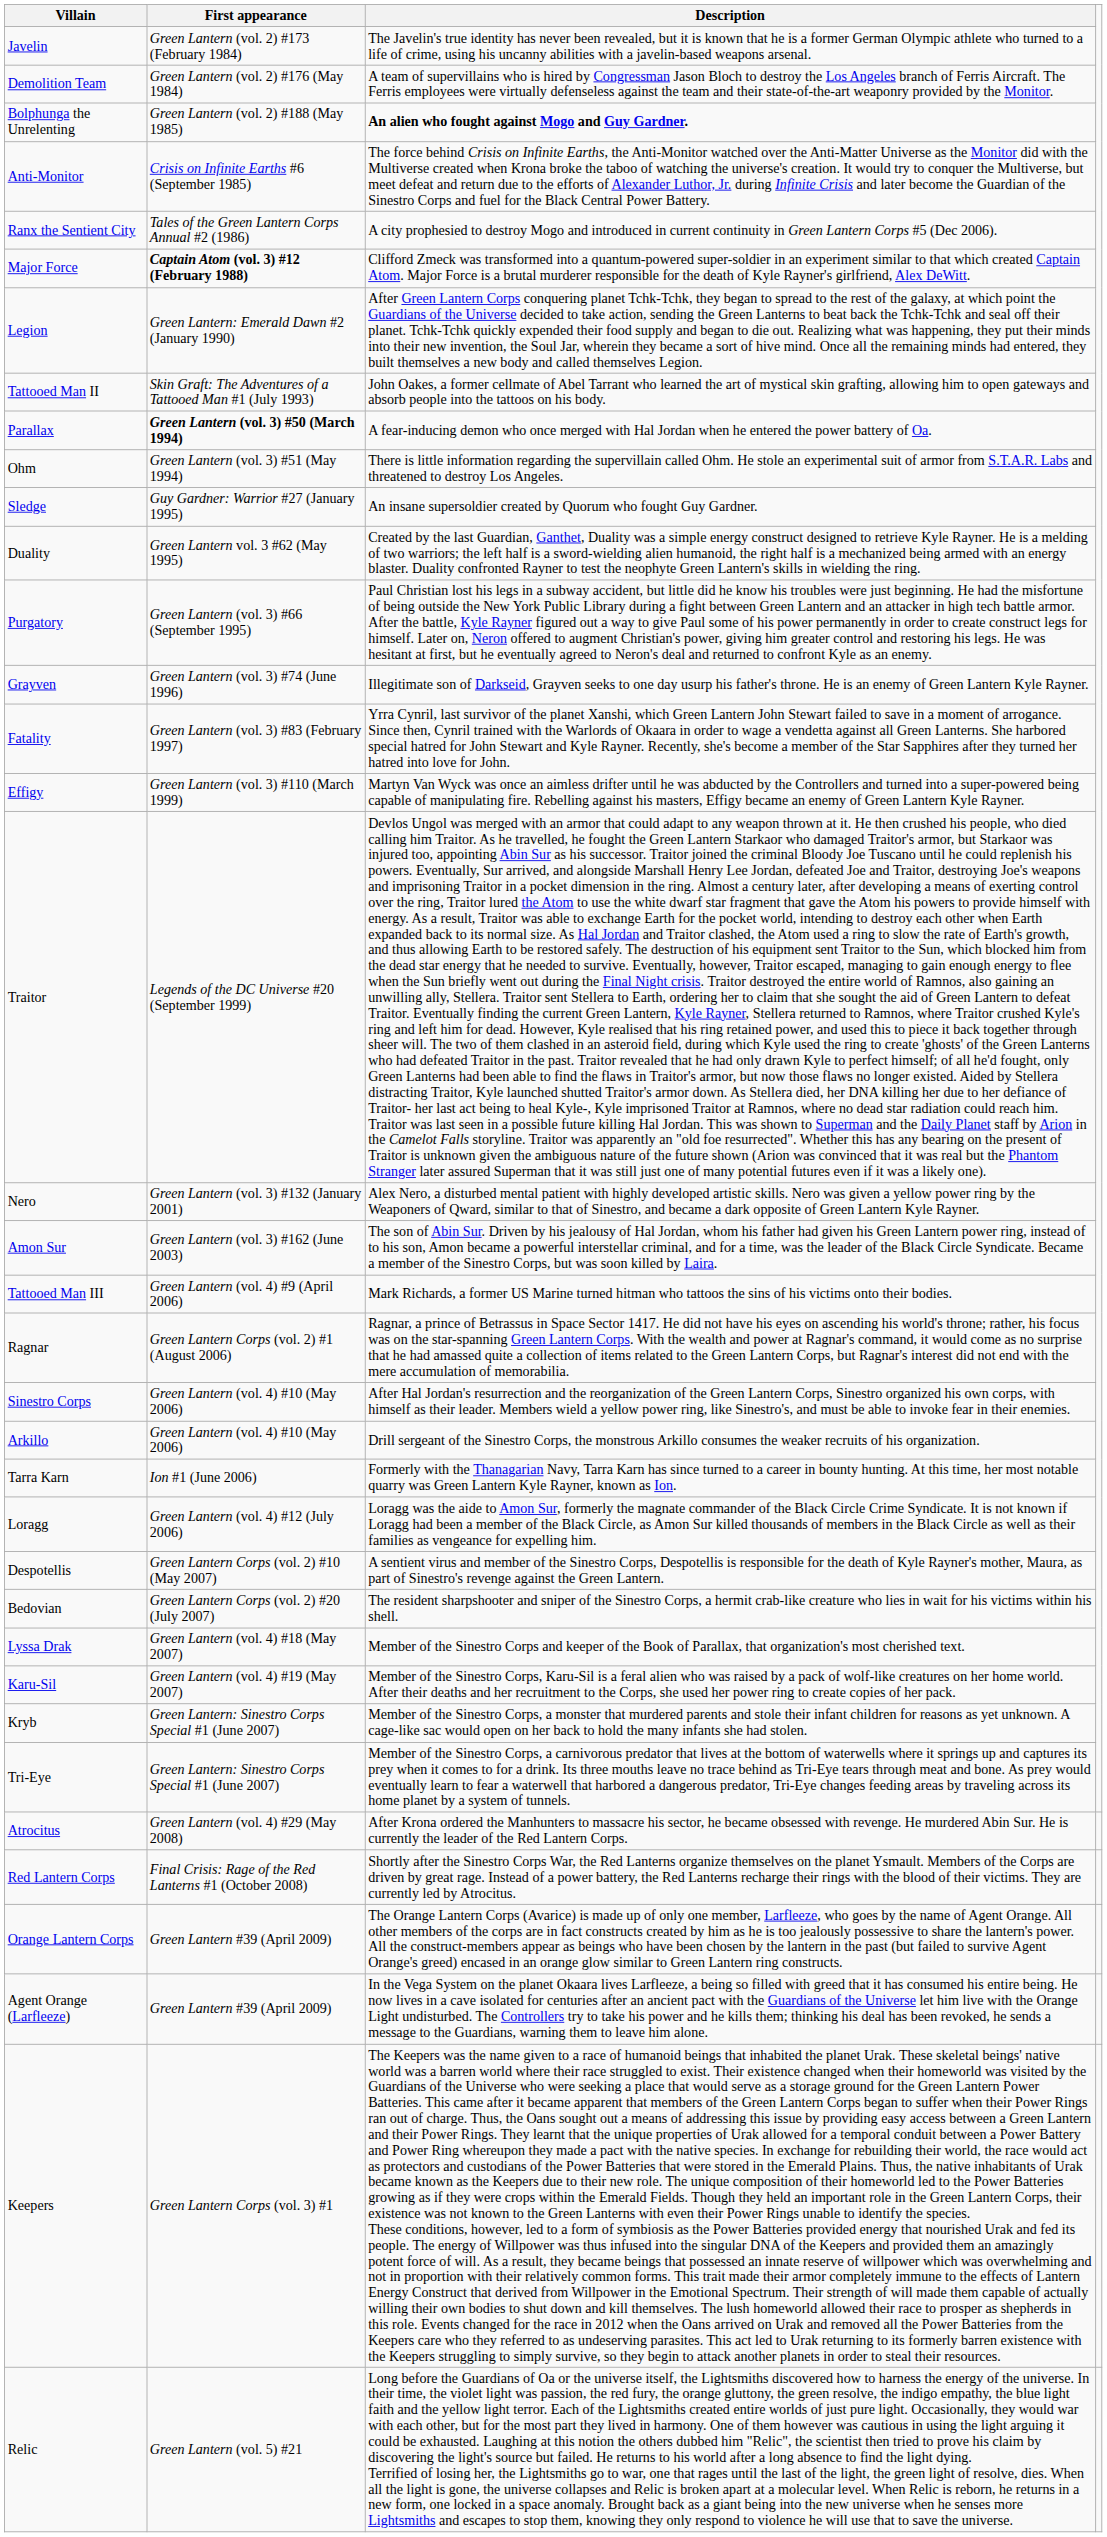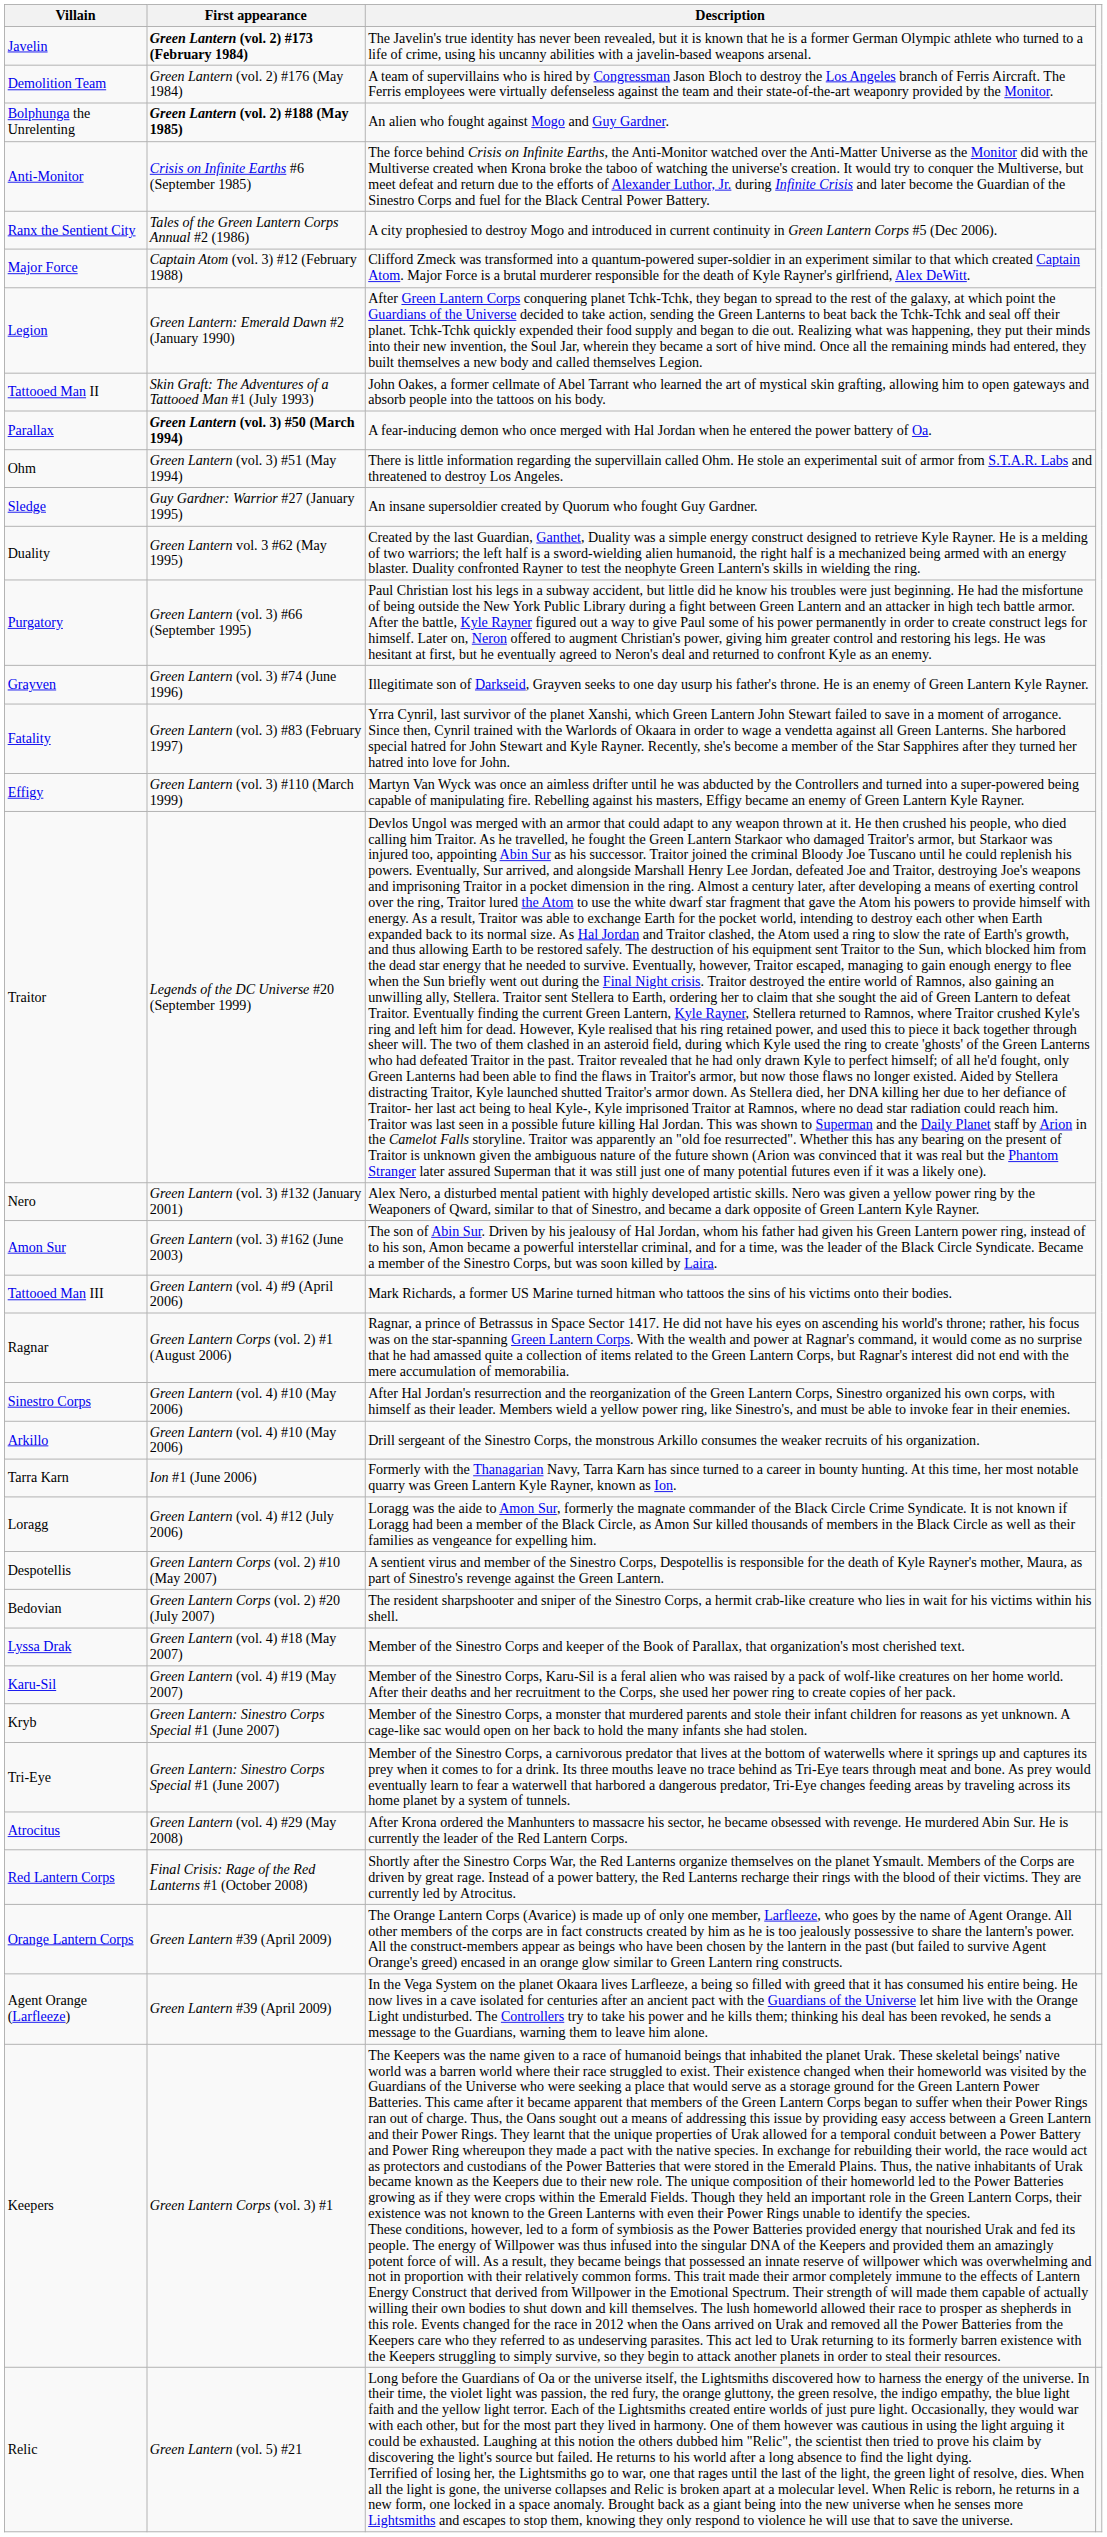(230, 45) normal -> (231, 45) bold
(247, 122) normal -> (249, 122) bold
(528, 122) bold -> (519, 122) normal
(225, 268) bold -> (253, 268) normal
